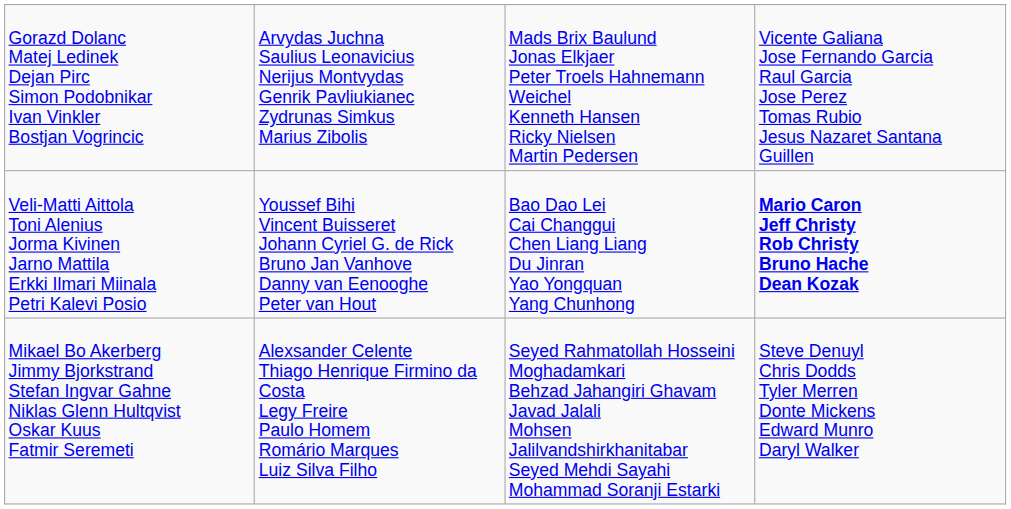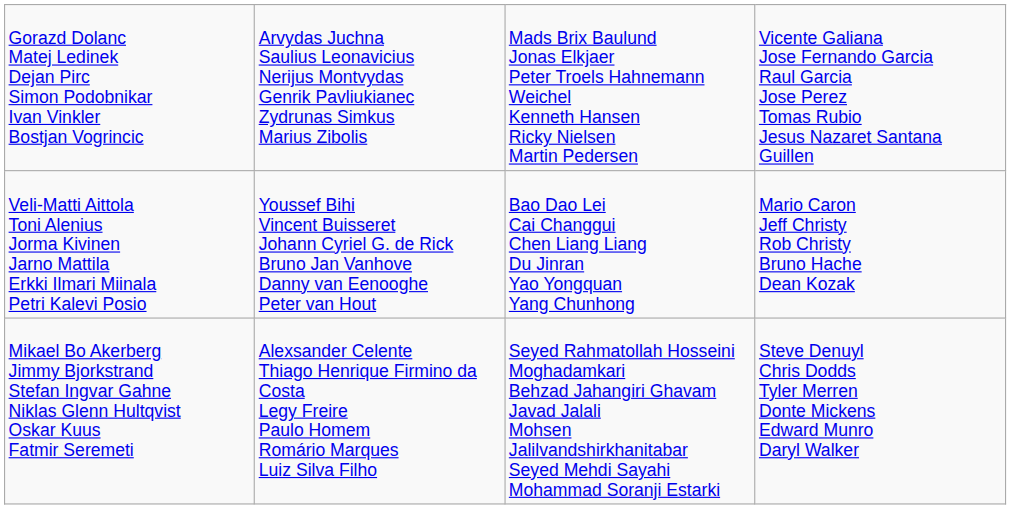(814, 244) bold -> (810, 244) normal
